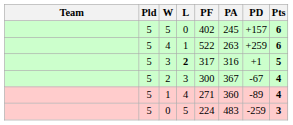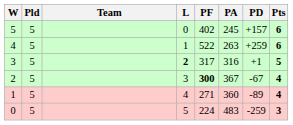columns swapped: (72, 12) <-> (168, 12)
(207, 78) normal -> (207, 78) bold
